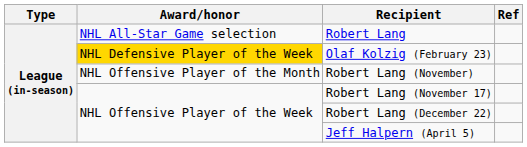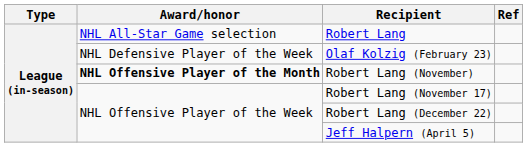(196, 54) gold background -> (196, 54) no background
(200, 73) normal -> (200, 73) bold
